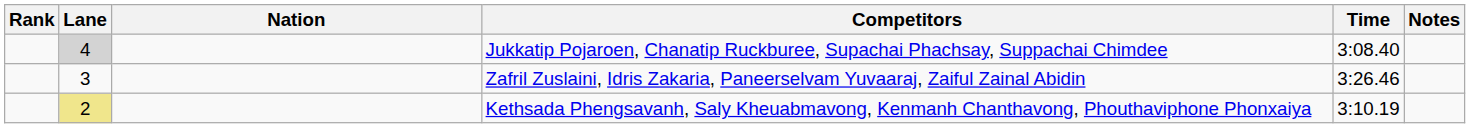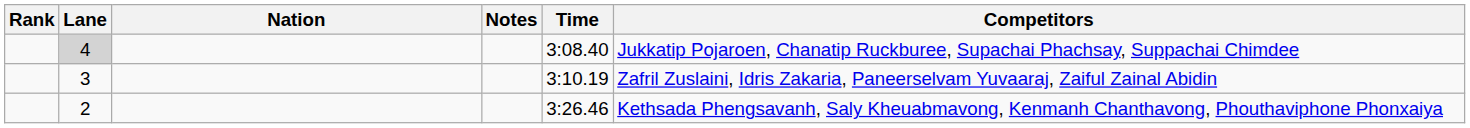columns swapped: (907, 20) <-> (1434, 20)
(1368, 79) 3:26.46 -> (577, 79) 3:10.19
(85, 108) khaki background -> (85, 108) no background
(1368, 108) 3:10.19 -> (577, 108) 3:26.46
